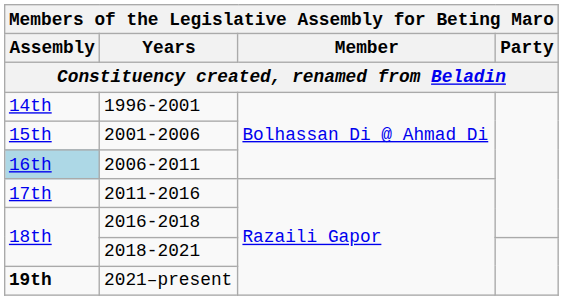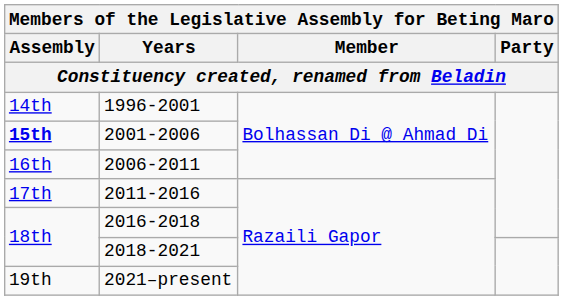(30, 135) normal -> (30, 135) bold
(30, 164) lightblue background -> (30, 164) no background
(30, 280) bold -> (30, 280) normal
